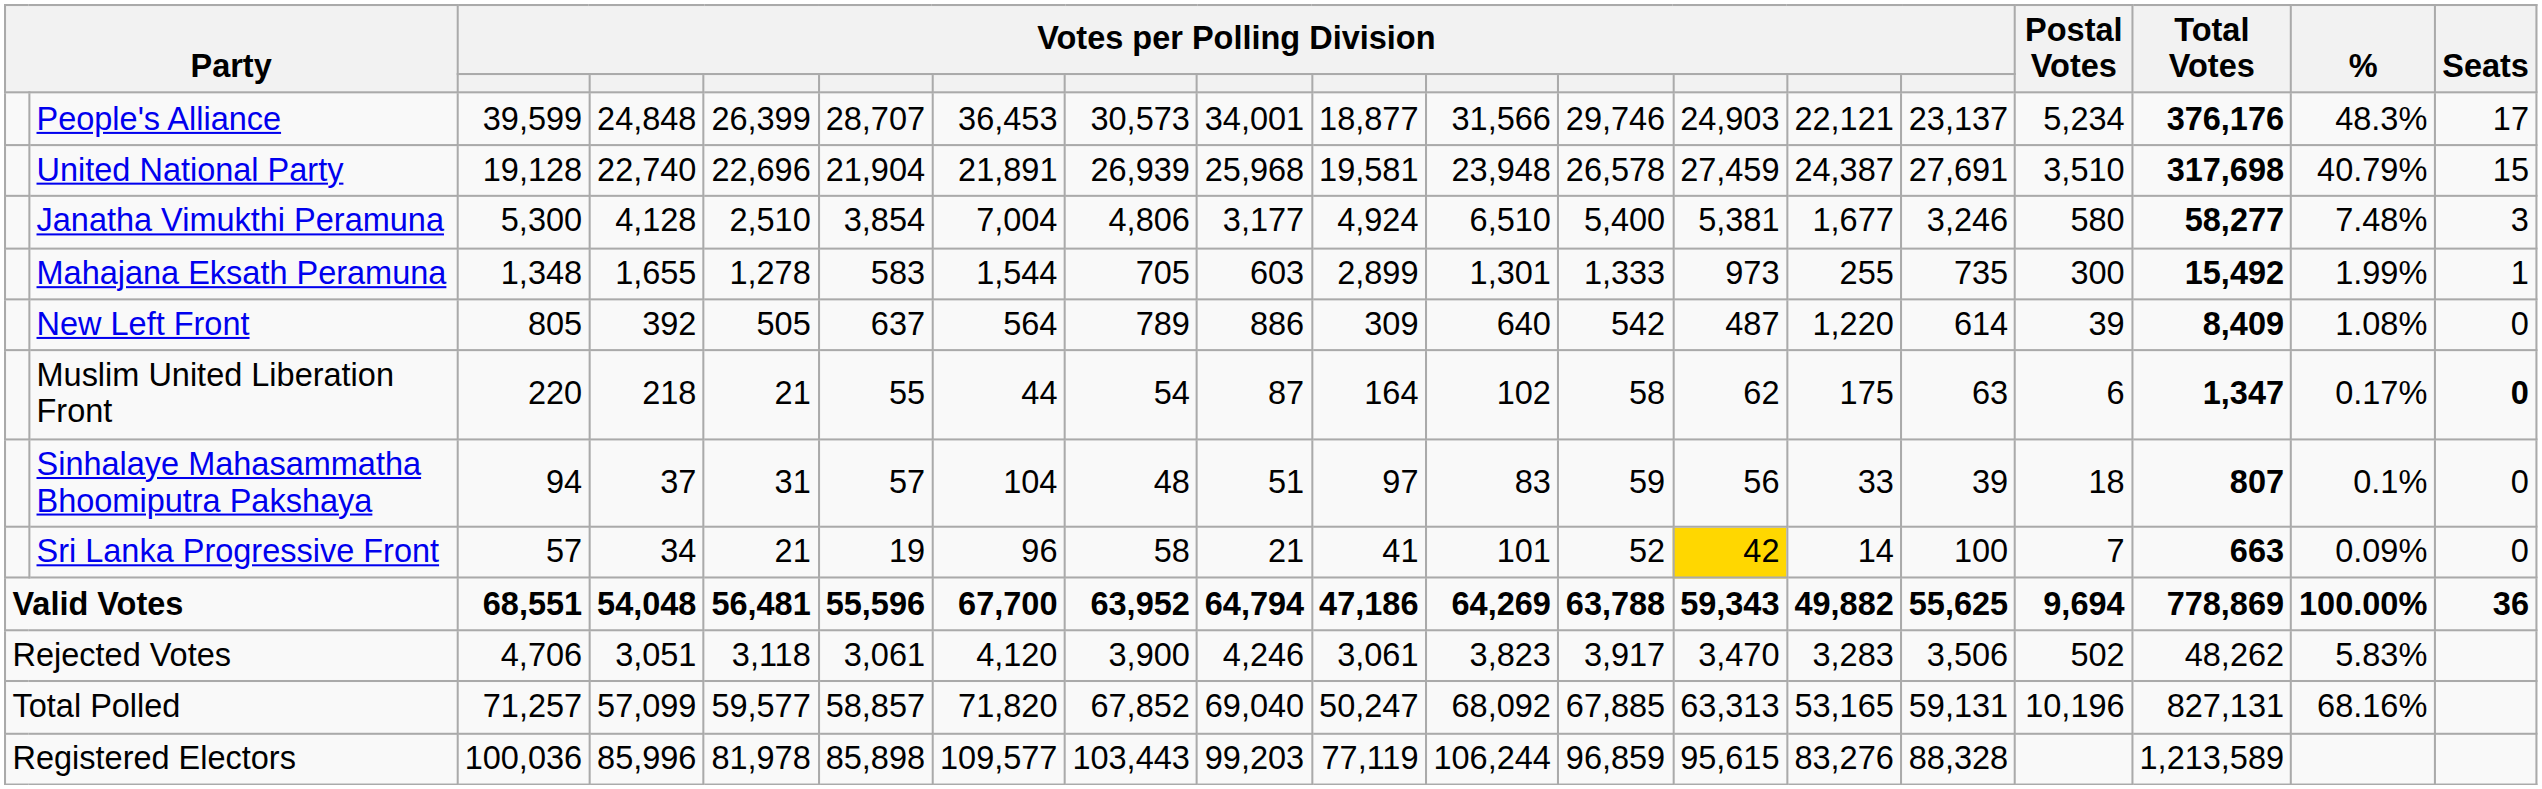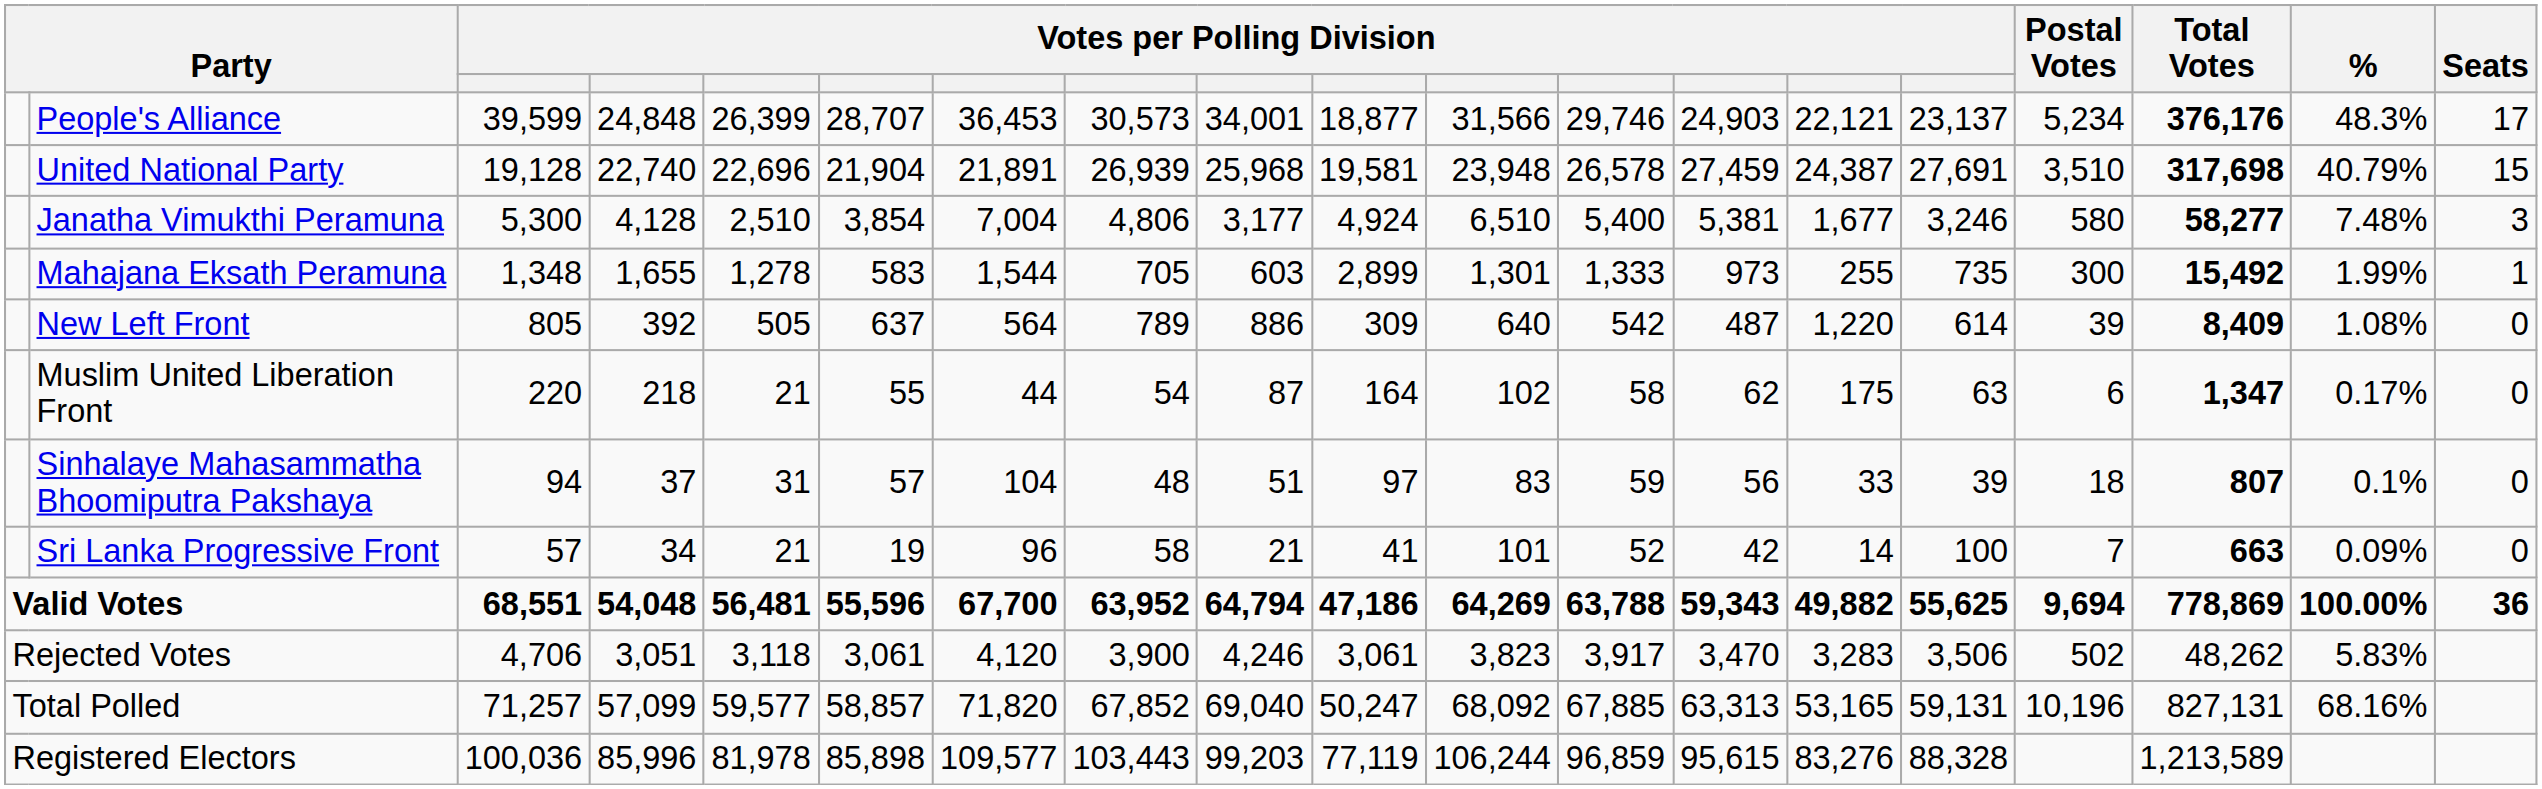(2520, 394) bold -> (2520, 394) normal
(1761, 551) gold background -> (1761, 551) no background
